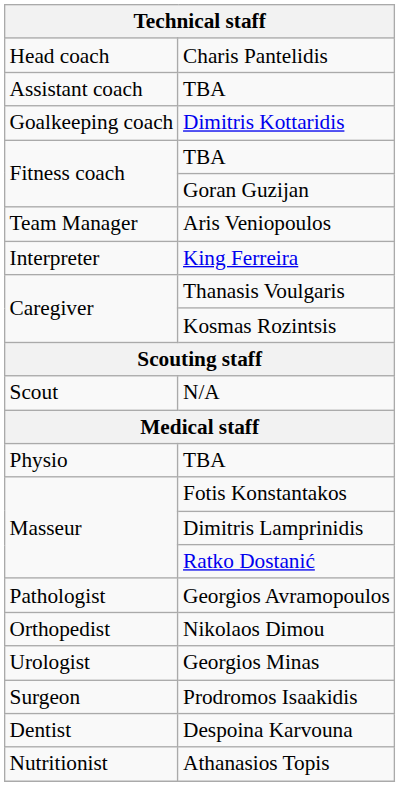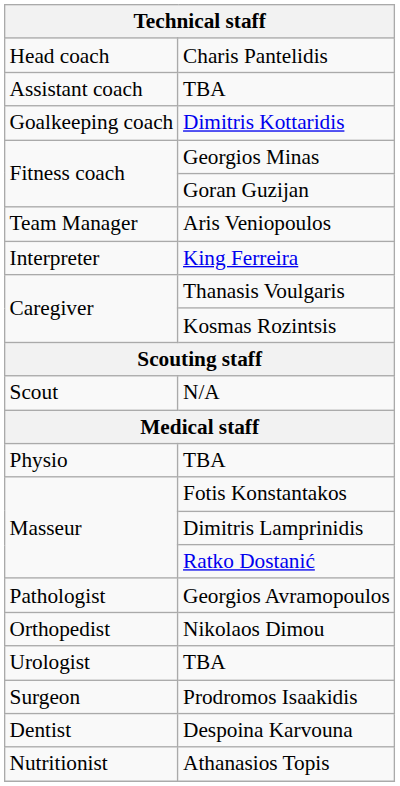(204, 156) TBA -> (251, 156) Georgios Minas
(251, 662) Georgios Minas -> (204, 662) TBA
